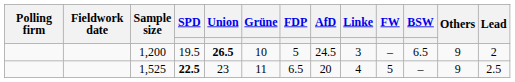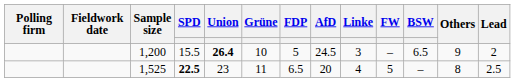(189, 52) 19.5 -> (189, 52) 15.5
(223, 52) 26.5 -> (223, 52) 26.4
(458, 69) 9 -> (458, 69) 8
